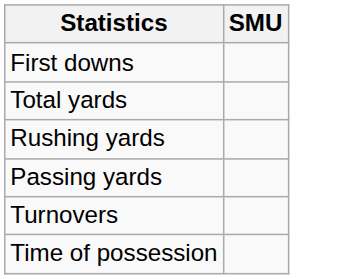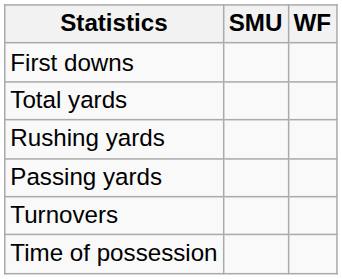+ column: (312, 23)
